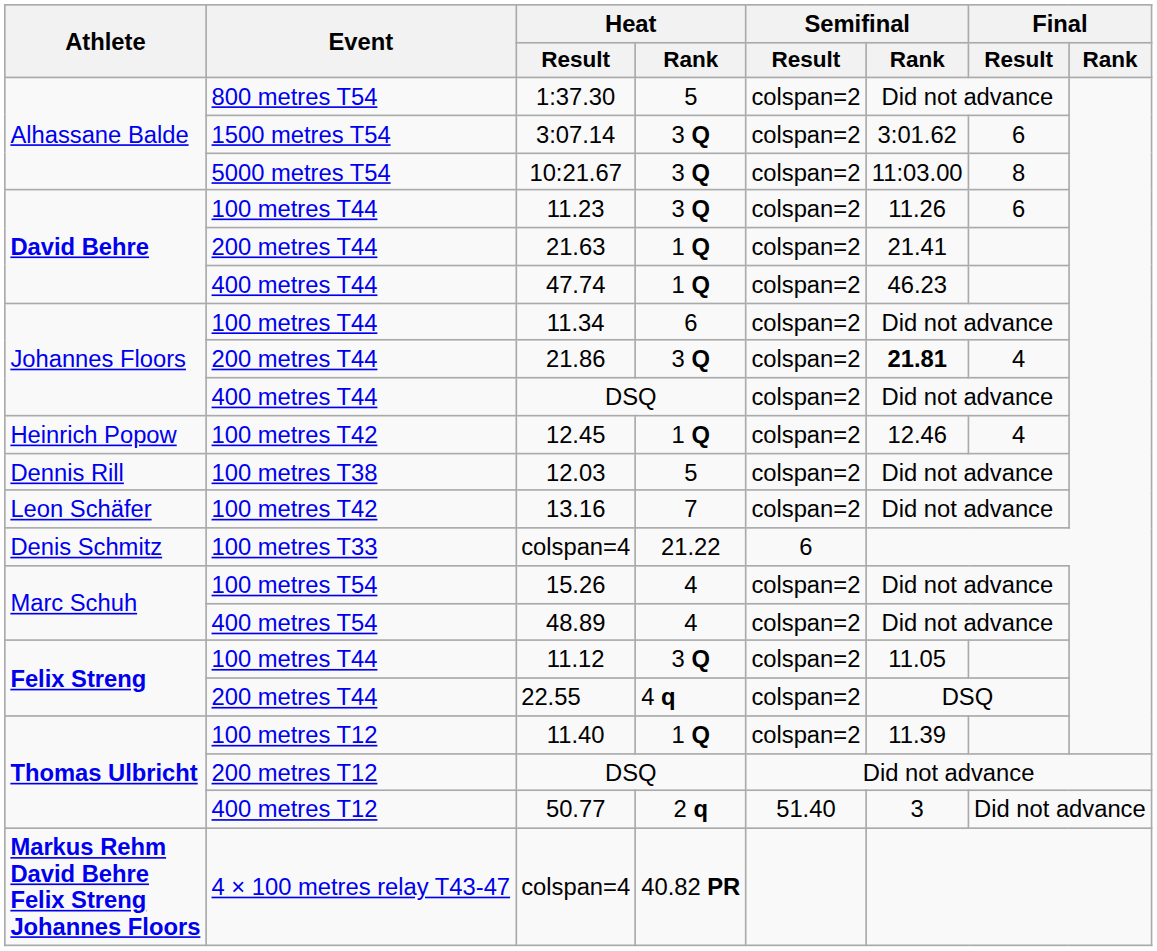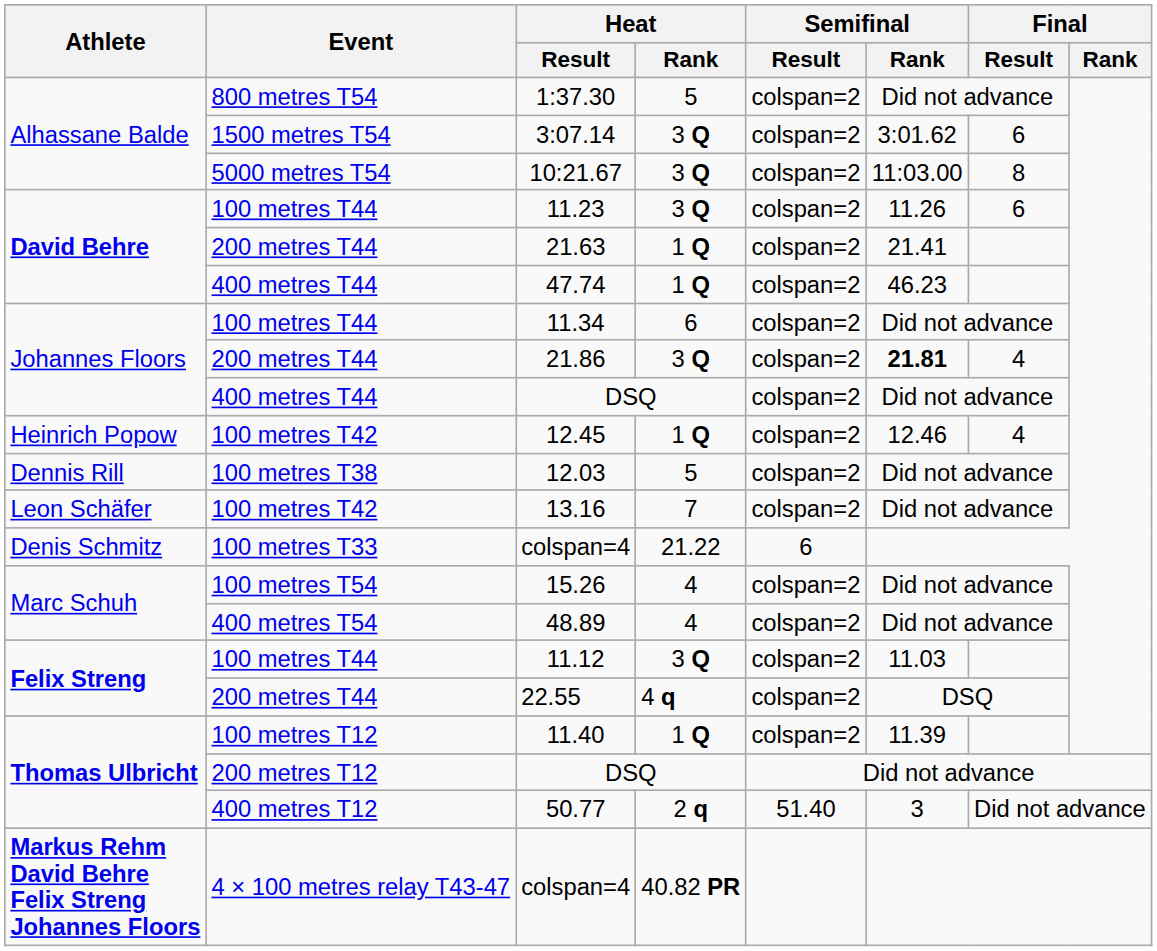(917, 660) 11.05 -> (917, 660) 11.03
